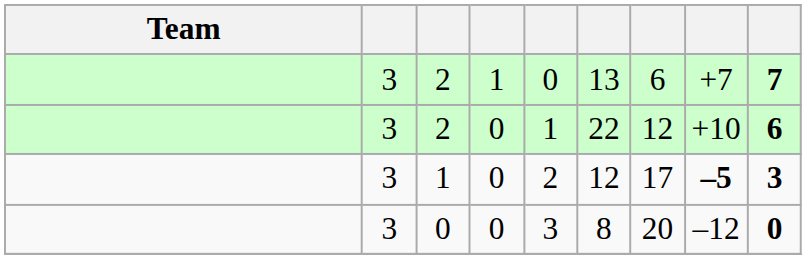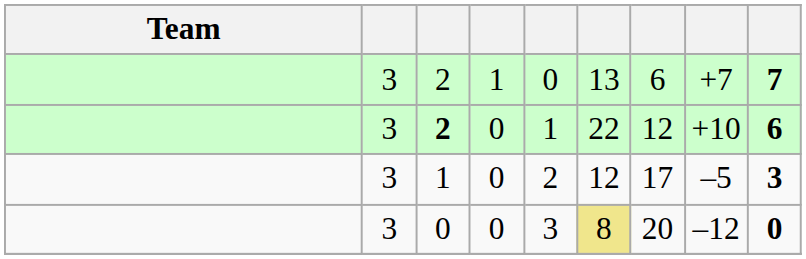(443, 128) normal -> (443, 128) bold
(716, 178) bold -> (716, 178) normal
(604, 228) no background -> (604, 228) khaki background
